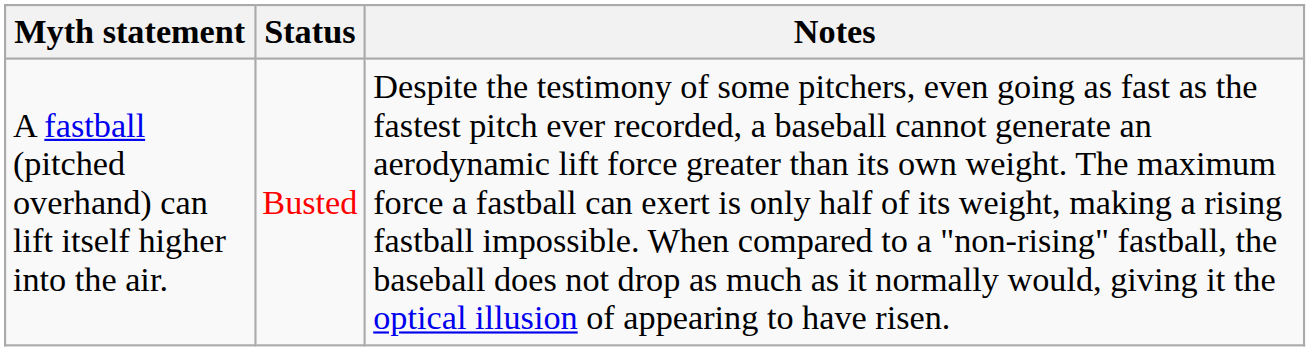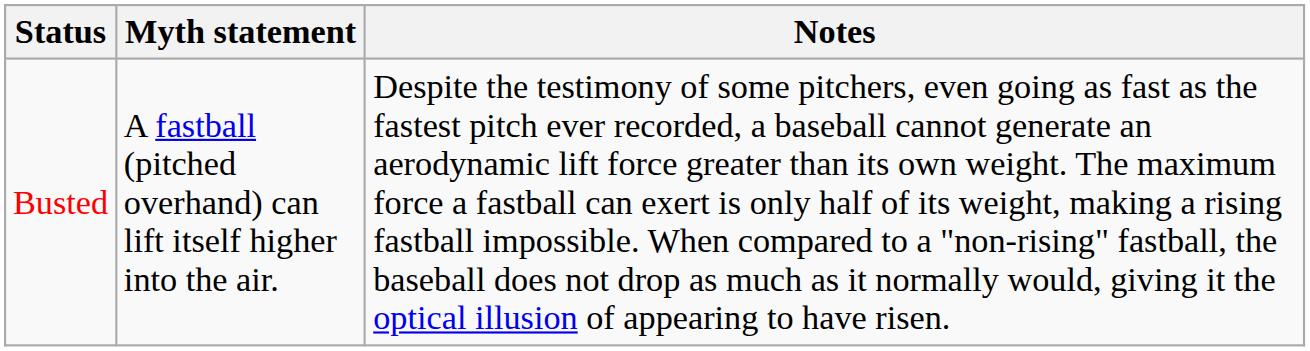columns swapped: (130, 31) <-> (310, 31)
